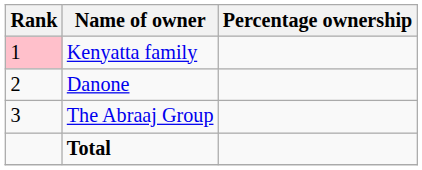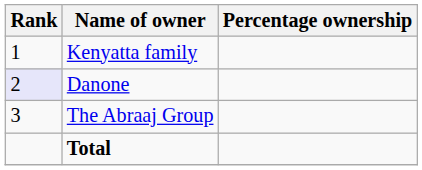(15, 52) pink background -> (15, 52) no background
(15, 84) no background -> (15, 84) lavender background
